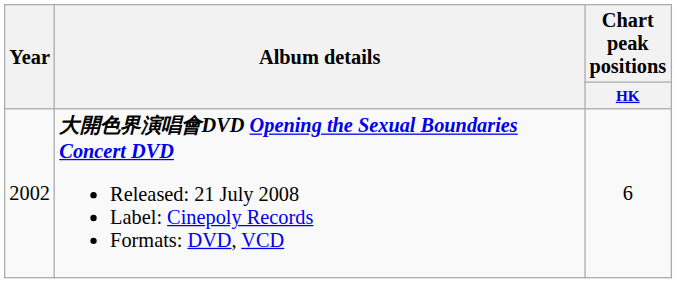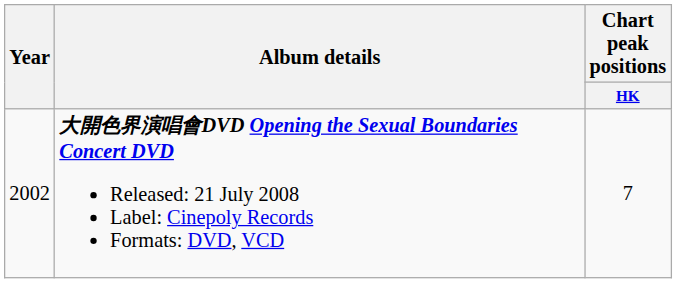(628, 192) 6 -> (628, 192) 7
